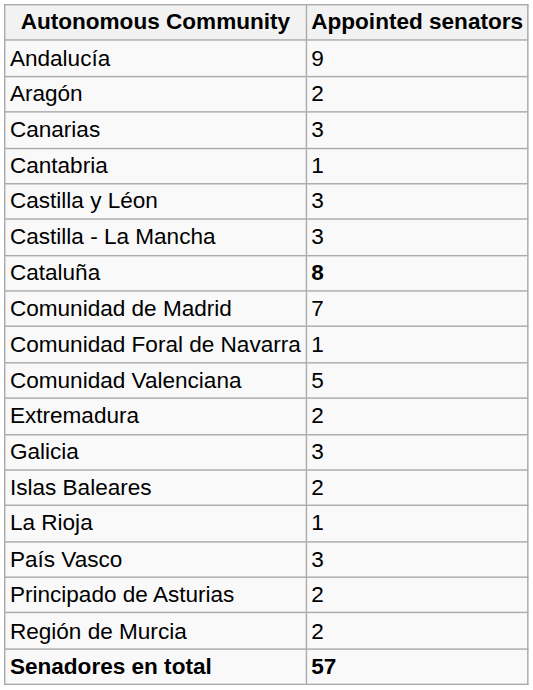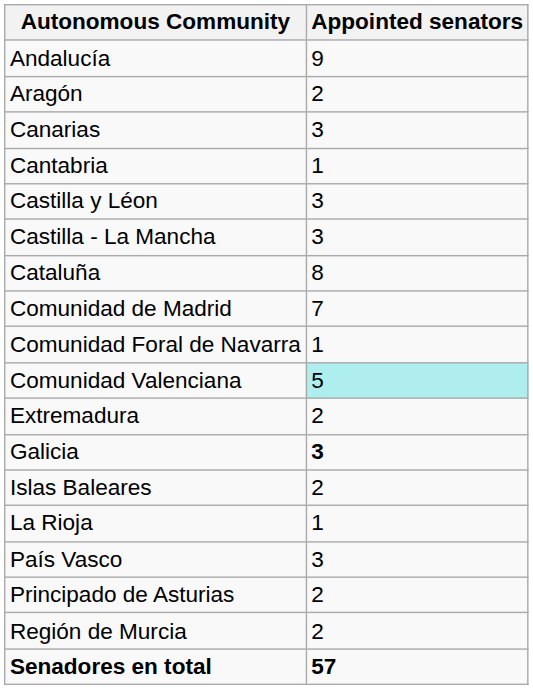(318, 272) bold -> (318, 272) normal
(318, 380) no background -> (318, 380) paleturquoise background
(318, 451) normal -> (318, 451) bold
